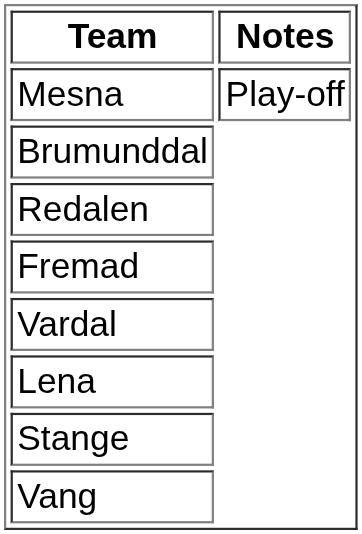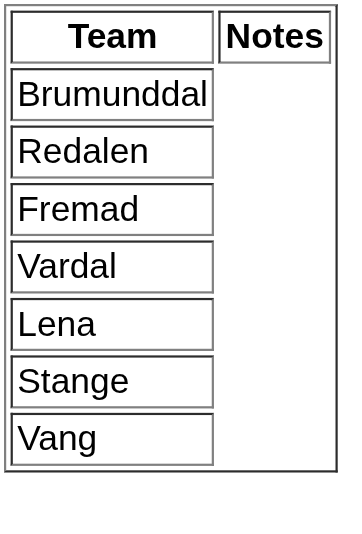- row: (70, 94)
